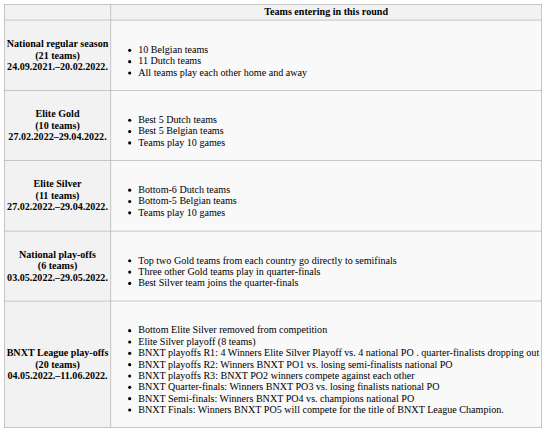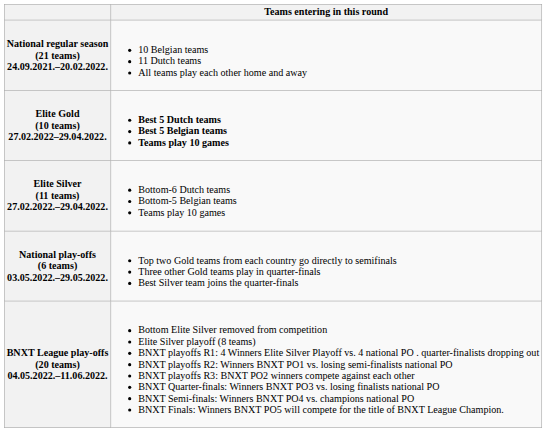(326, 131) normal -> (326, 131) bold
